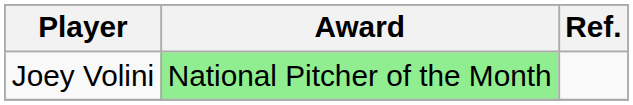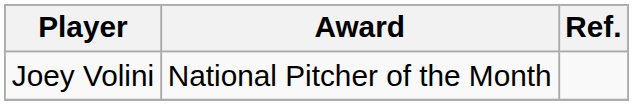(360, 75) lightgreen background -> (360, 75) no background
